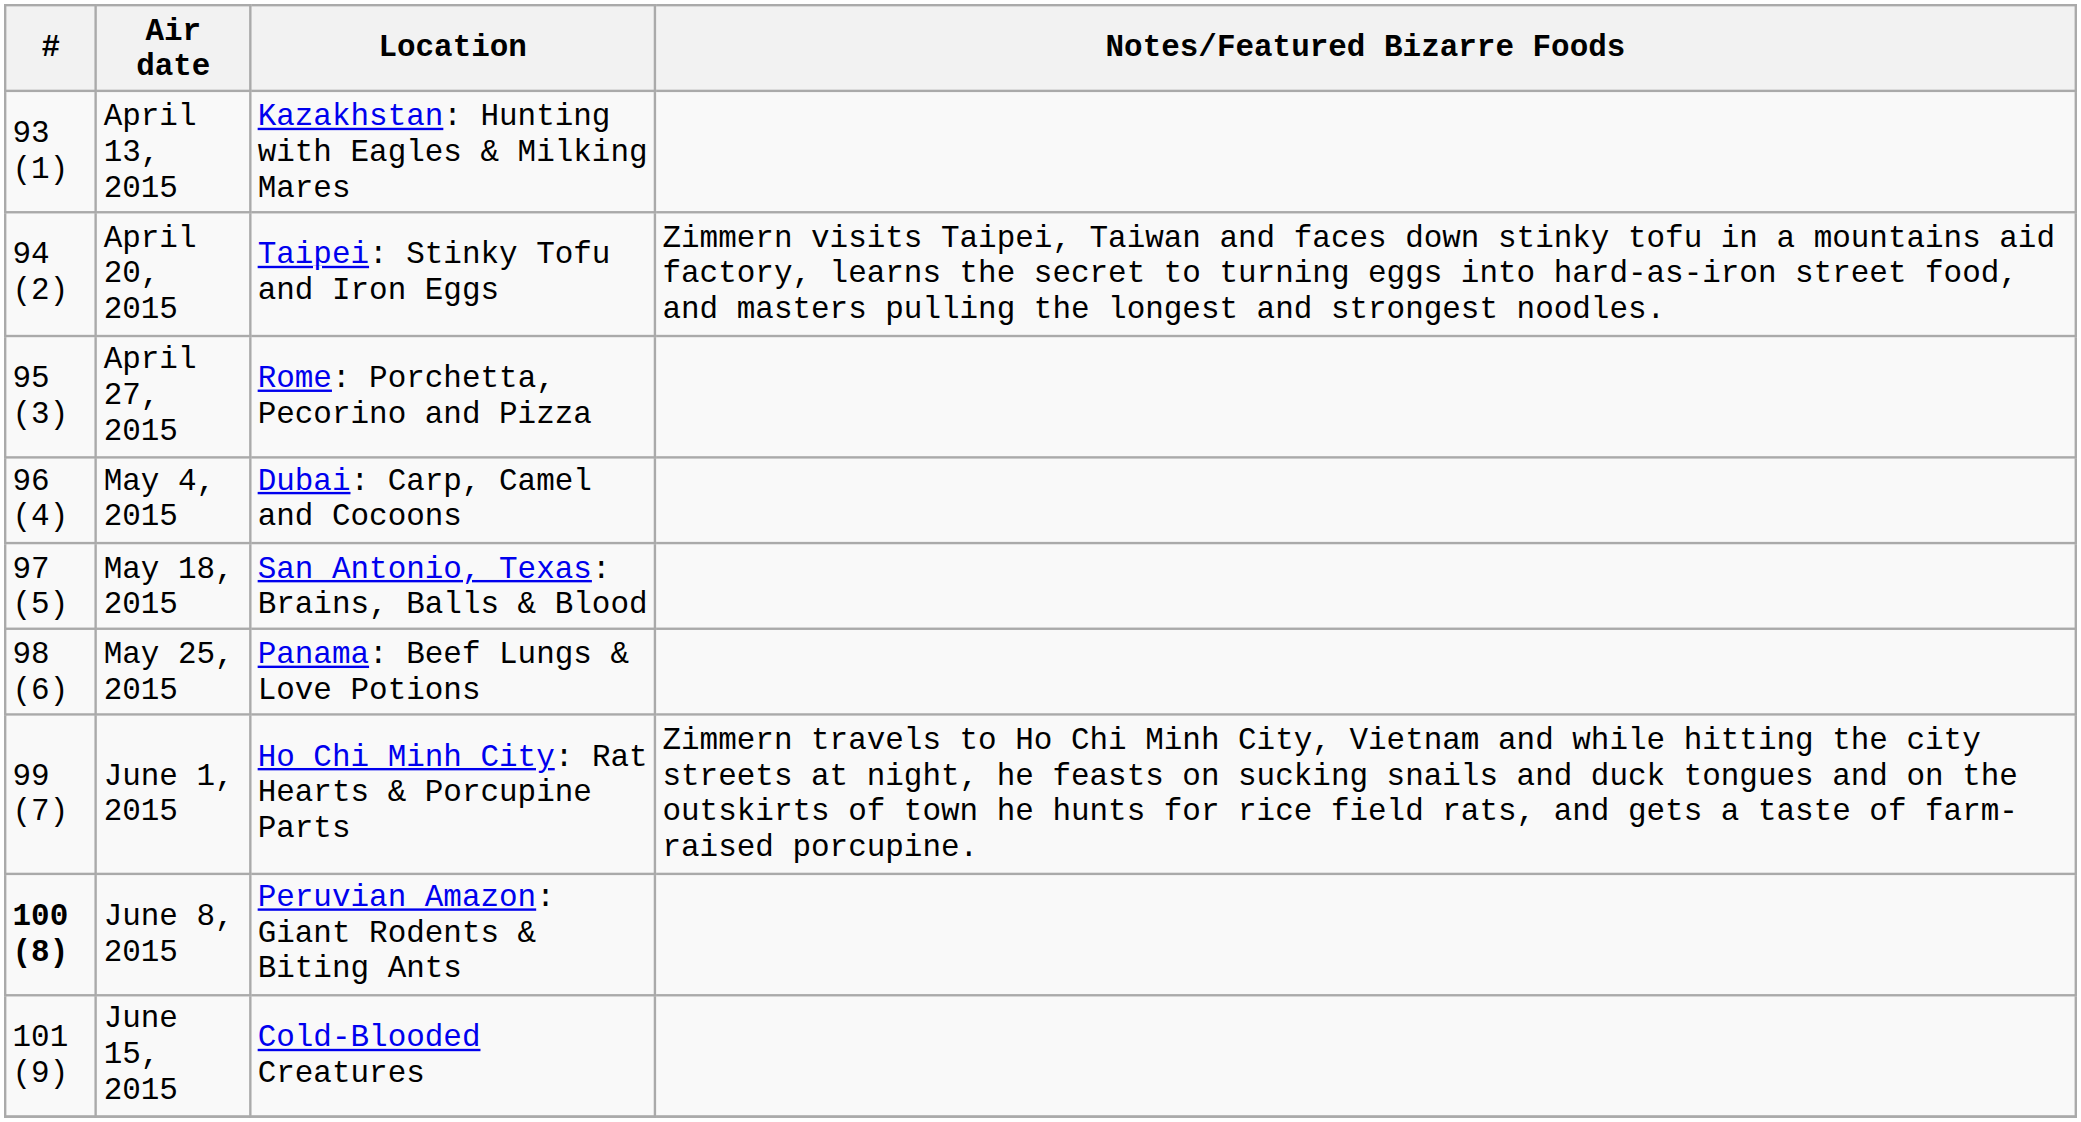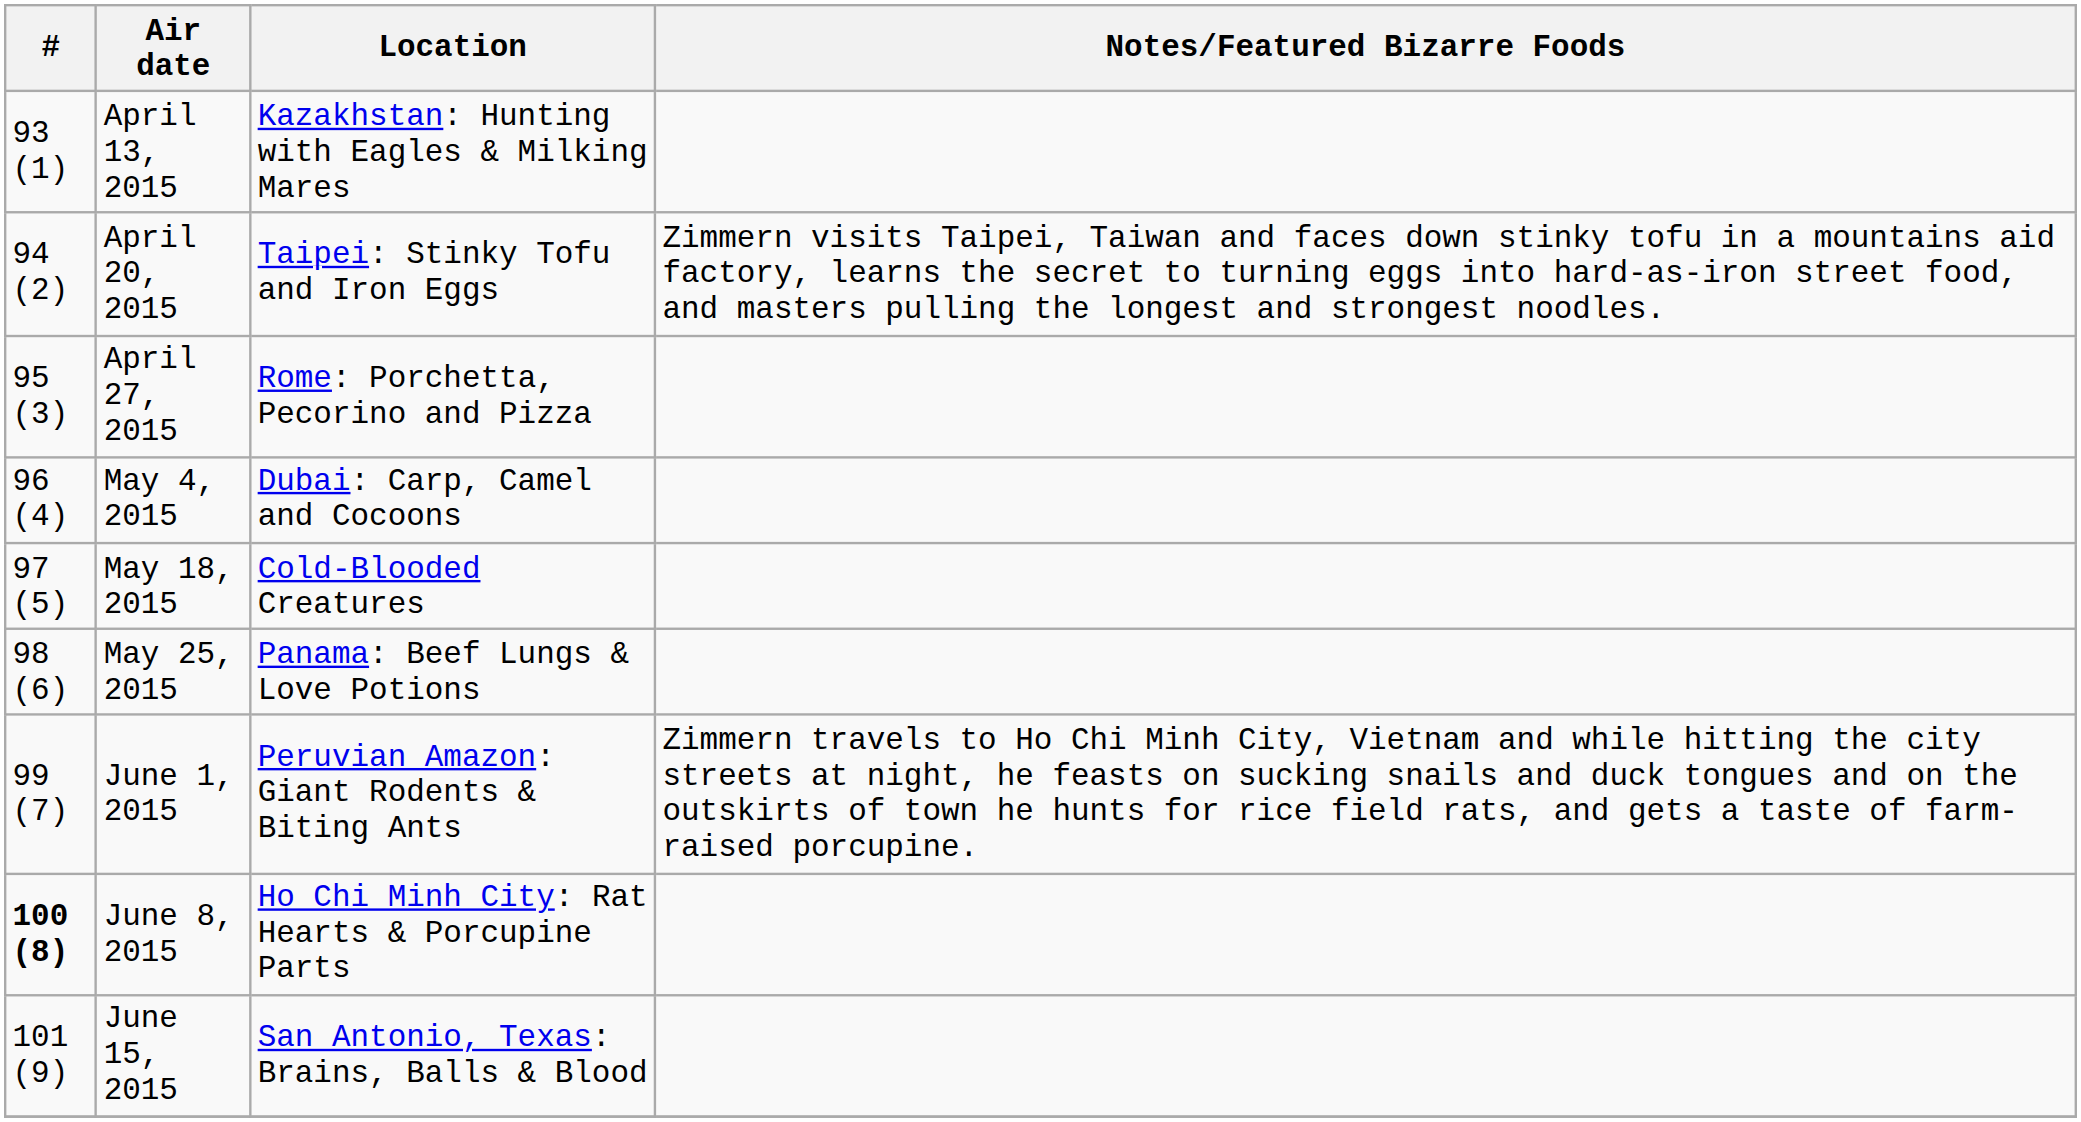(453, 586) San Antonio, Texas: Brains, Balls & Blood -> (369, 586) Cold-Blooded Creatures
(453, 794) Ho Chi Minh City: Rat Hearts & Porcupine Parts -> (406, 794) Peruvian Amazon: Giant Rodents & Biting Ants
(406, 934) Peruvian Amazon: Giant Rodents & Biting Ants -> (453, 934) Ho Chi Minh City: Rat Hearts & Porcupine Parts
(369, 1055) Cold-Blooded Creatures -> (453, 1055) San Antonio, Texas: Brains, Balls & Blood
